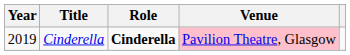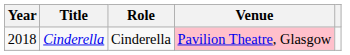(22, 38) 2019 -> (22, 38) 2018
(143, 38) bold -> (141, 38) normal
